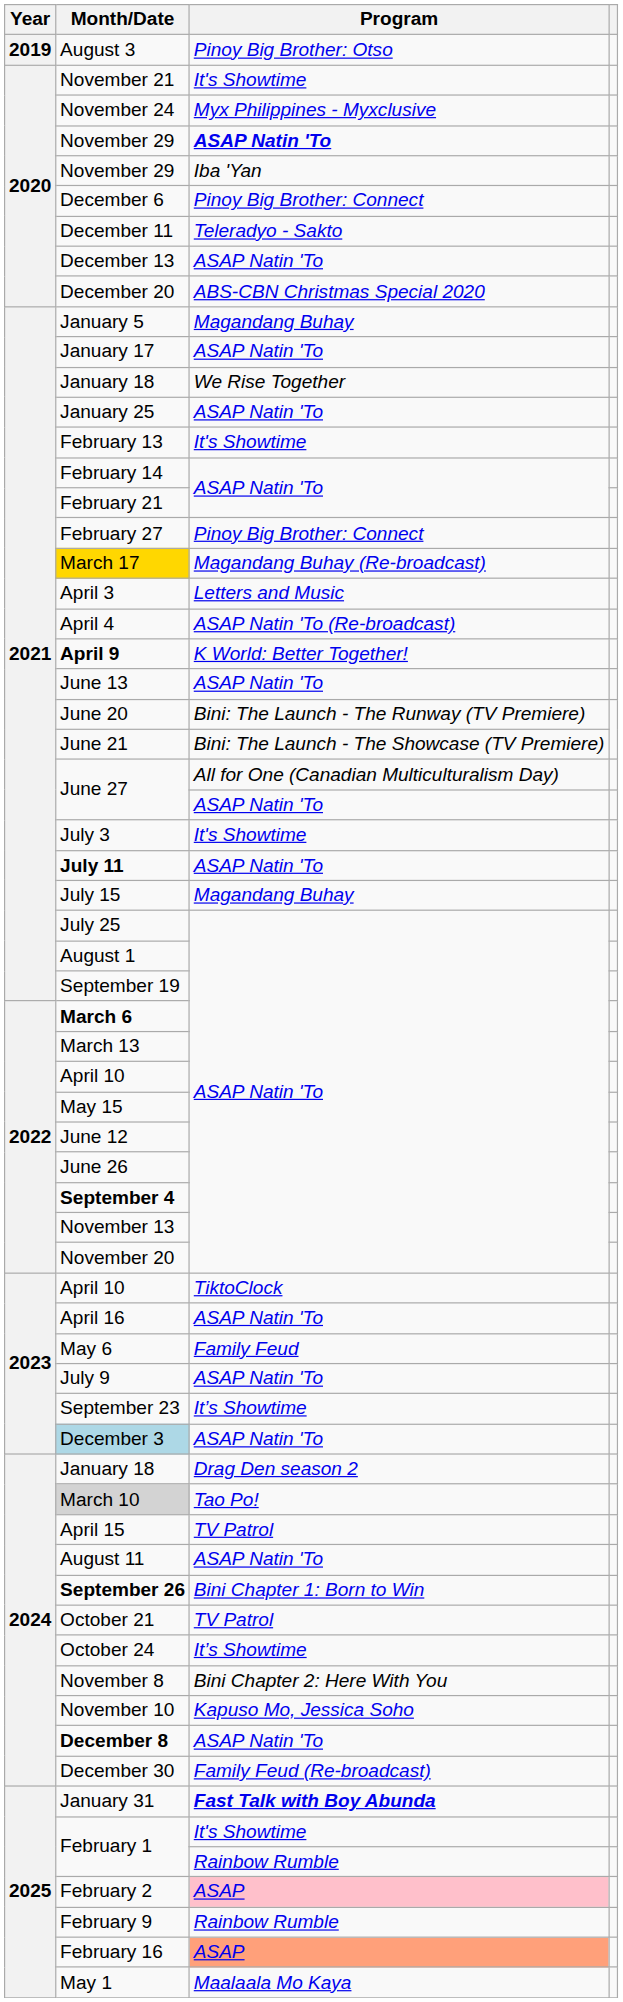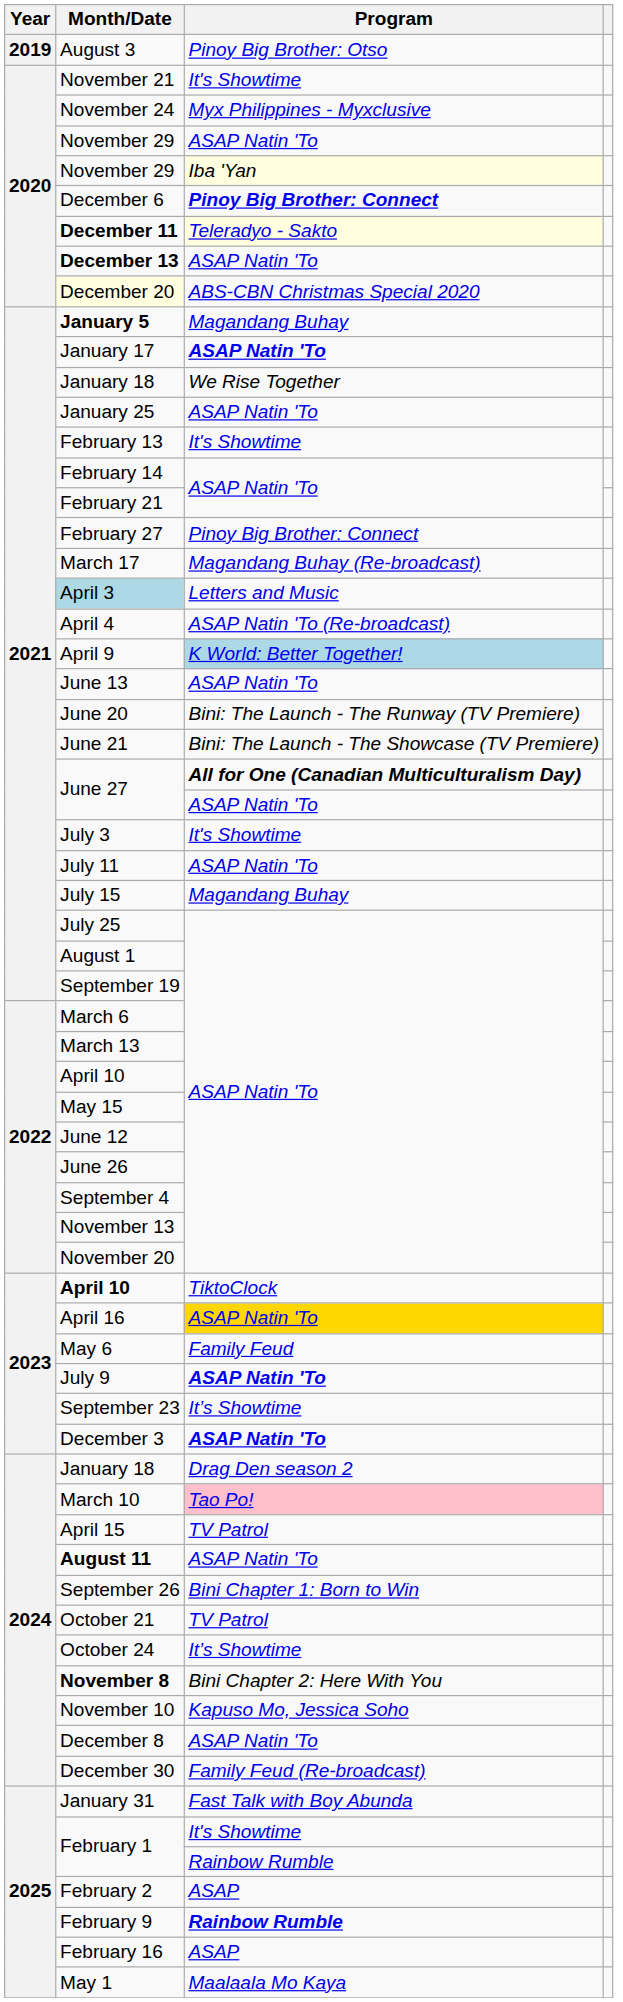(262, 140) bold -> (253, 140) normal
(228, 170) no background -> (222, 170) lightyellow background
(309, 200) normal -> (313, 200) bold
(117, 230) normal -> (119, 230) bold
(268, 230) no background -> (263, 230) lightyellow background
(117, 261) normal -> (119, 261) bold
(117, 291) no background -> (117, 291) lightyellow background
(102, 321) normal -> (105, 321) bold
(258, 351) normal -> (257, 351) bold
(100, 563) gold background -> (100, 563) no background
(87, 593) no background -> (87, 593) lightblue background
(90, 653) bold -> (87, 653) normal
(301, 653) no background -> (296, 653) lightblue background
(376, 774) normal -> (385, 774) bold
(92, 865) bold -> (90, 865) normal
(96, 1016) bold -> (95, 1016) normal
(117, 1197) bold -> (115, 1197) normal
(92, 1287) normal -> (95, 1287) bold
(258, 1318) no background -> (253, 1318) gold background
(258, 1378) normal -> (257, 1378) bold
(112, 1438) lightblue background -> (112, 1438) no background
(258, 1438) normal -> (257, 1438) bold
(100, 1499) lightgrey background -> (100, 1499) no background
(226, 1499) no background -> (221, 1499) pink background
(102, 1559) normal -> (106, 1559) bold
(123, 1589) bold -> (120, 1589) normal
(112, 1680) normal -> (115, 1680) bold
(114, 1740) bold -> (112, 1740) normal
(315, 1801) bold -> (301, 1801) normal
(219, 1891) pink background -> (214, 1891) no background
(266, 1921) normal -> (266, 1921) bold
(219, 1952) lightsalmon background -> (214, 1952) no background
